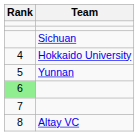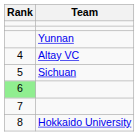(57, 39) Sichuan -> (56, 39) Yunnan
(85, 56) Hokkaido University -> (59, 56) Altay VC
(56, 72) Yunnan -> (57, 72) Sichuan
(59, 123) Altay VC -> (85, 123) Hokkaido University
